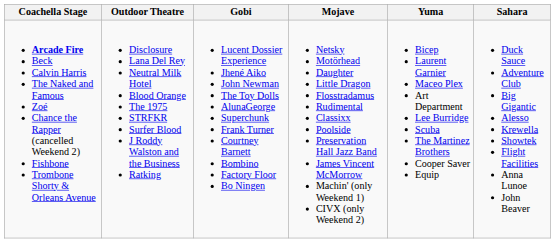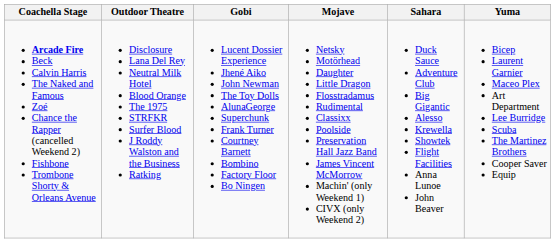columns swapped: (512, 12) <-> (431, 12)
